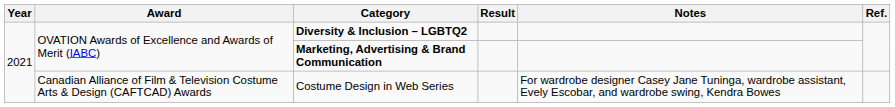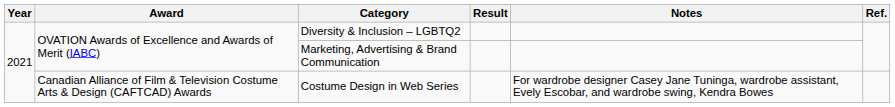(382, 31) bold -> (381, 31) normal
(381, 55) bold -> (379, 55) normal
